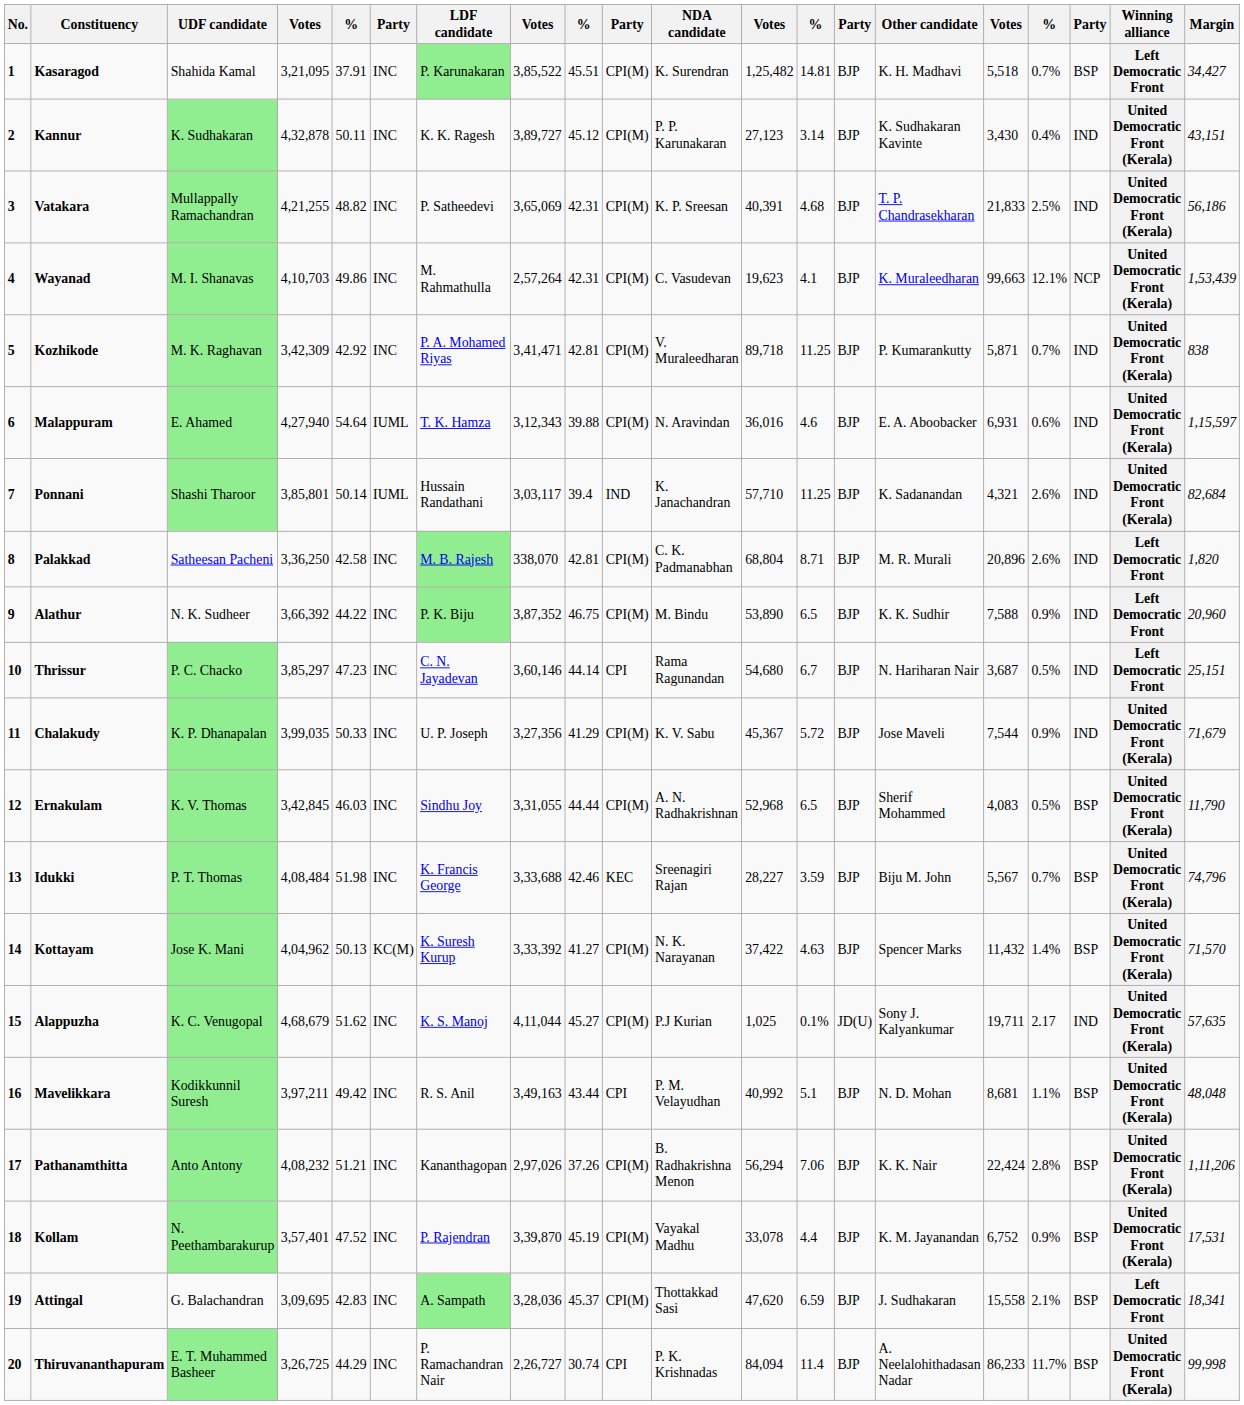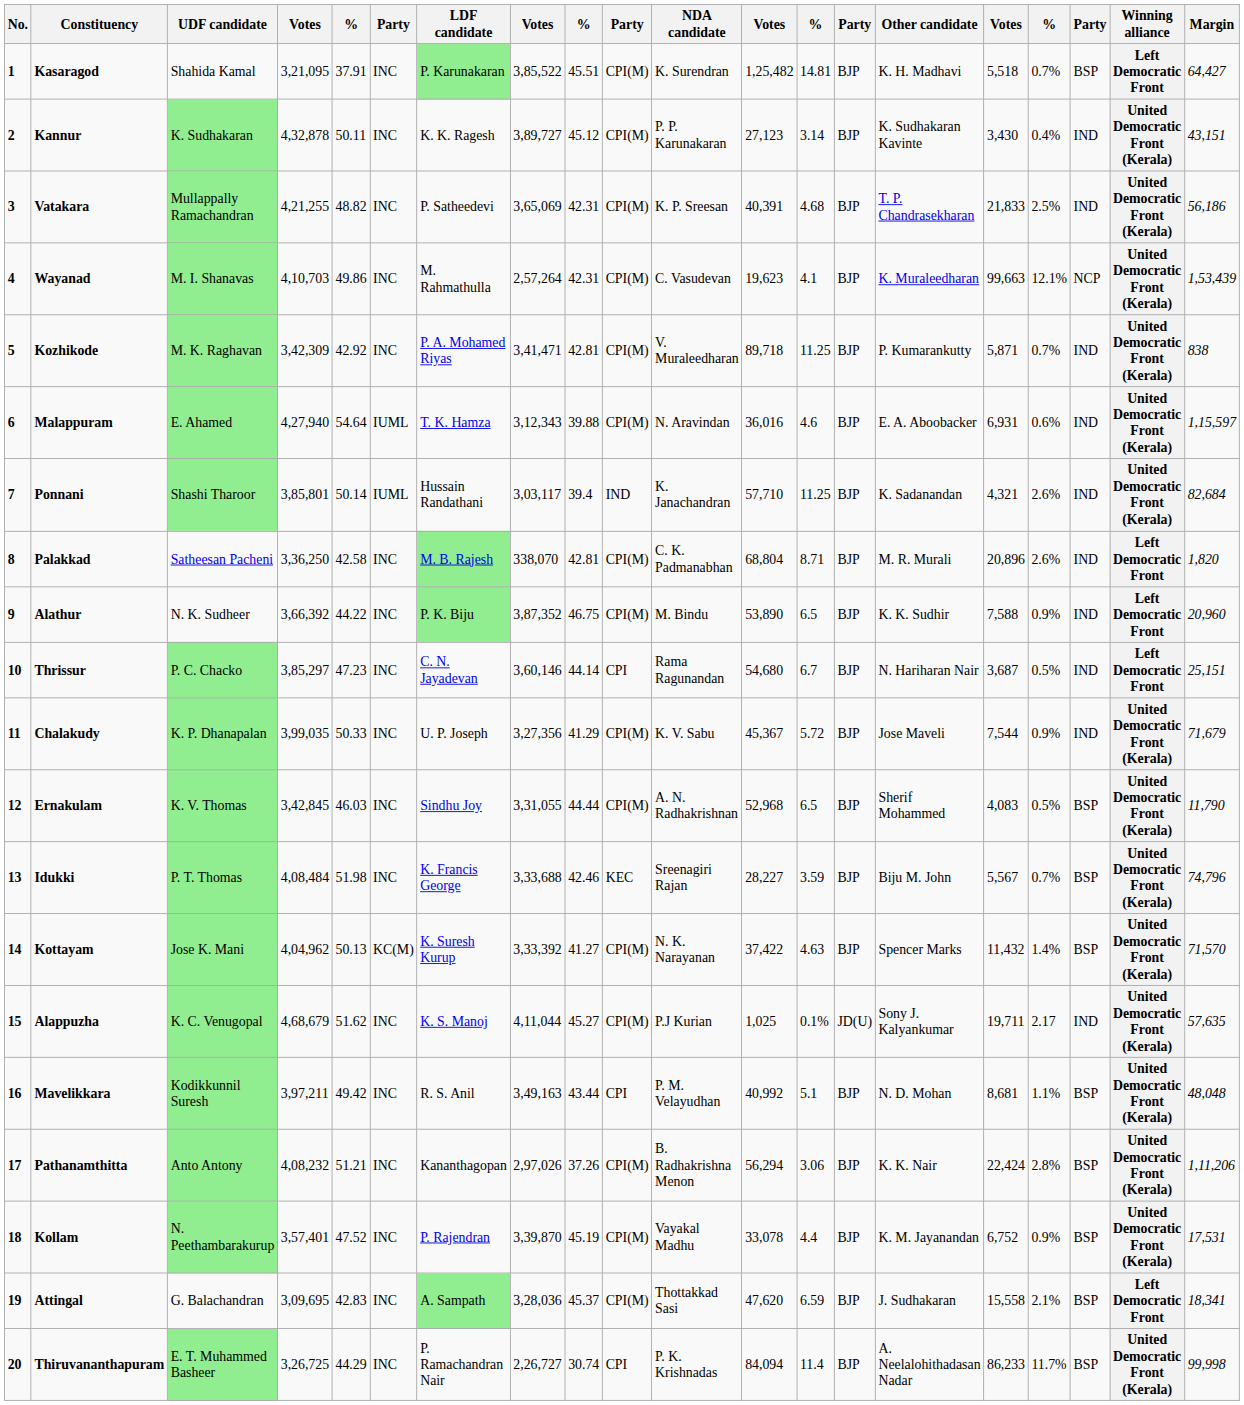(1207, 71) 34,427 -> (1207, 71) 64,427
(812, 1165) 7.06 -> (812, 1165) 3.06
